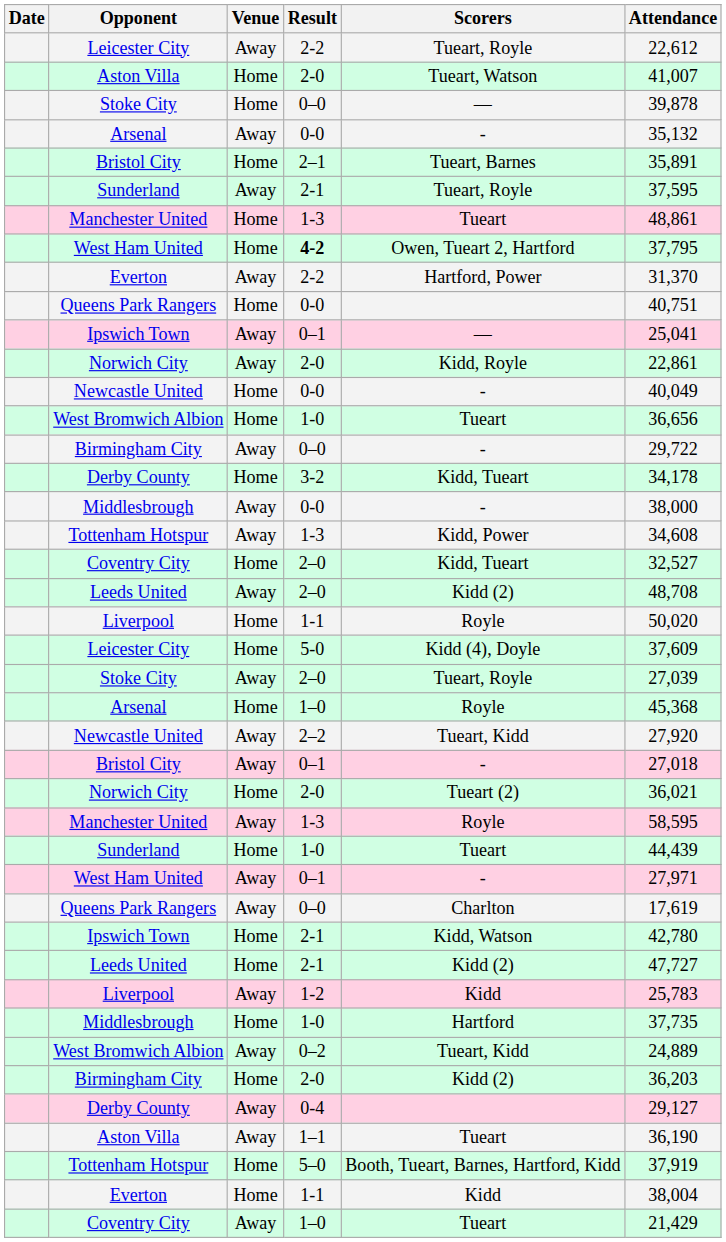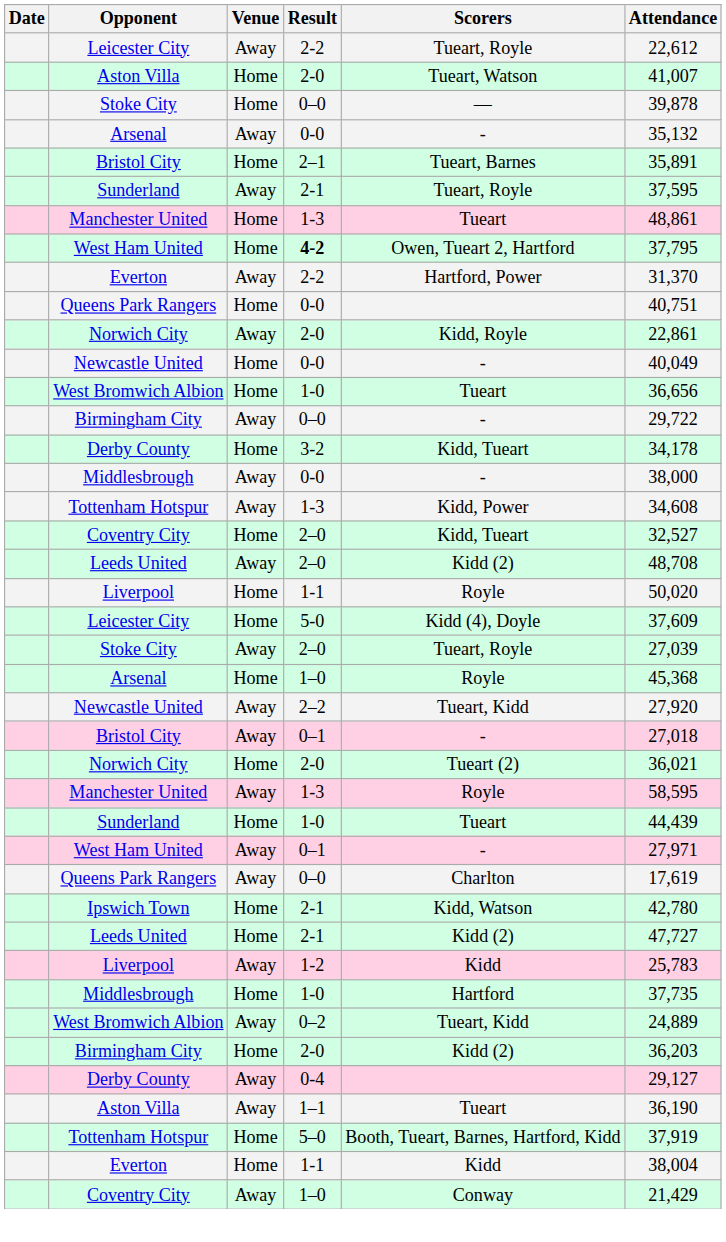- row: (138, 334)
(483, 1223) Tueart -> (483, 1194) Conway
